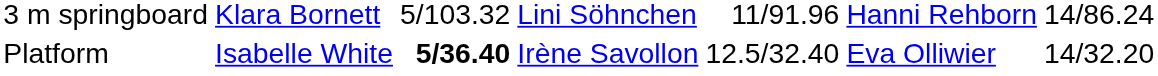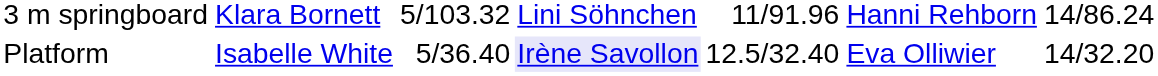(463, 53) bold -> (463, 53) normal
(608, 53) no background -> (608, 53) lavender background
